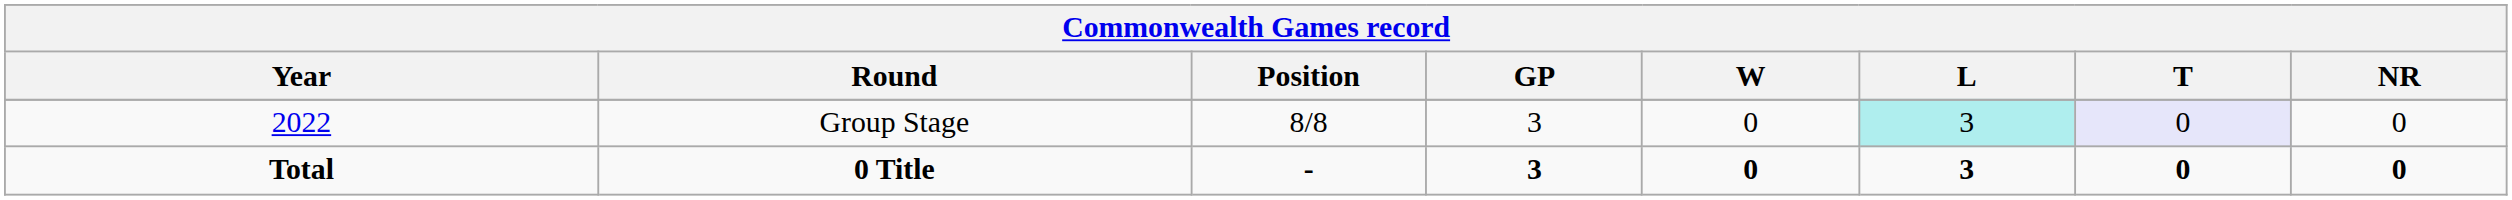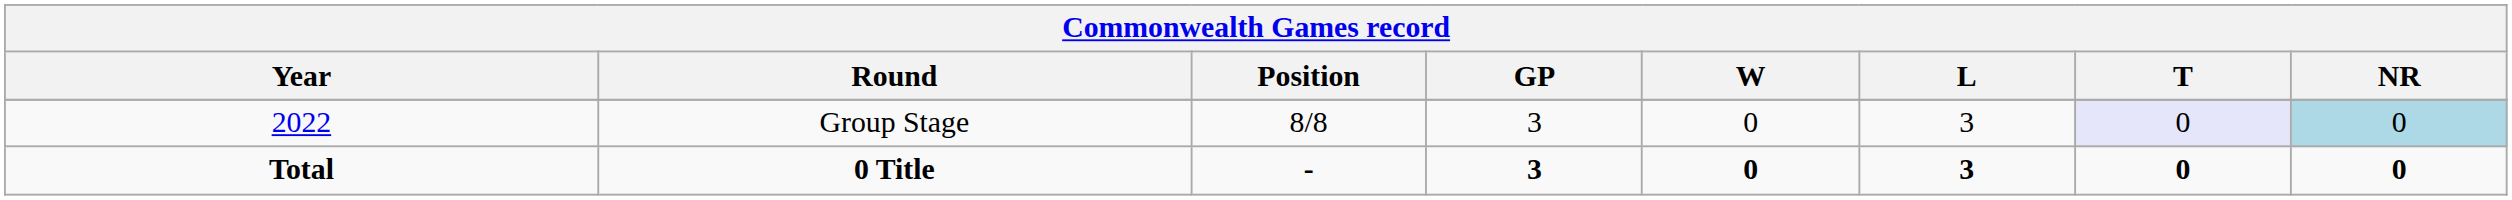(1967, 122) paleturquoise background -> (1967, 122) no background
(2399, 122) no background -> (2399, 122) lightblue background
